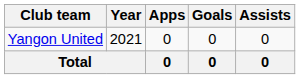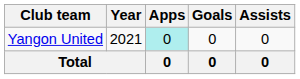(167, 39) no background -> (167, 39) paleturquoise background
